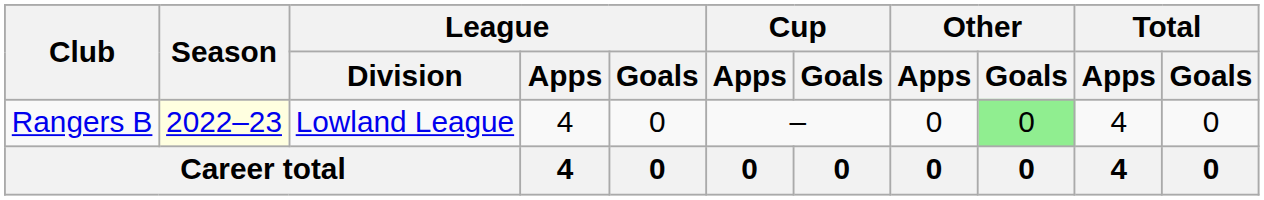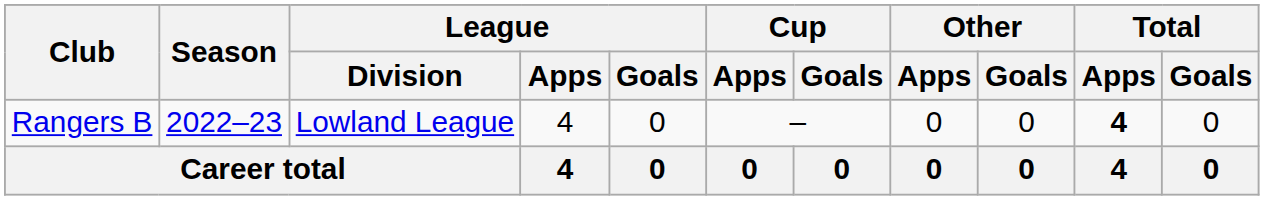(224, 122) lightyellow background -> (224, 122) no background
(1026, 122) lightgreen background -> (1026, 122) no background
(1119, 122) normal -> (1119, 122) bold
